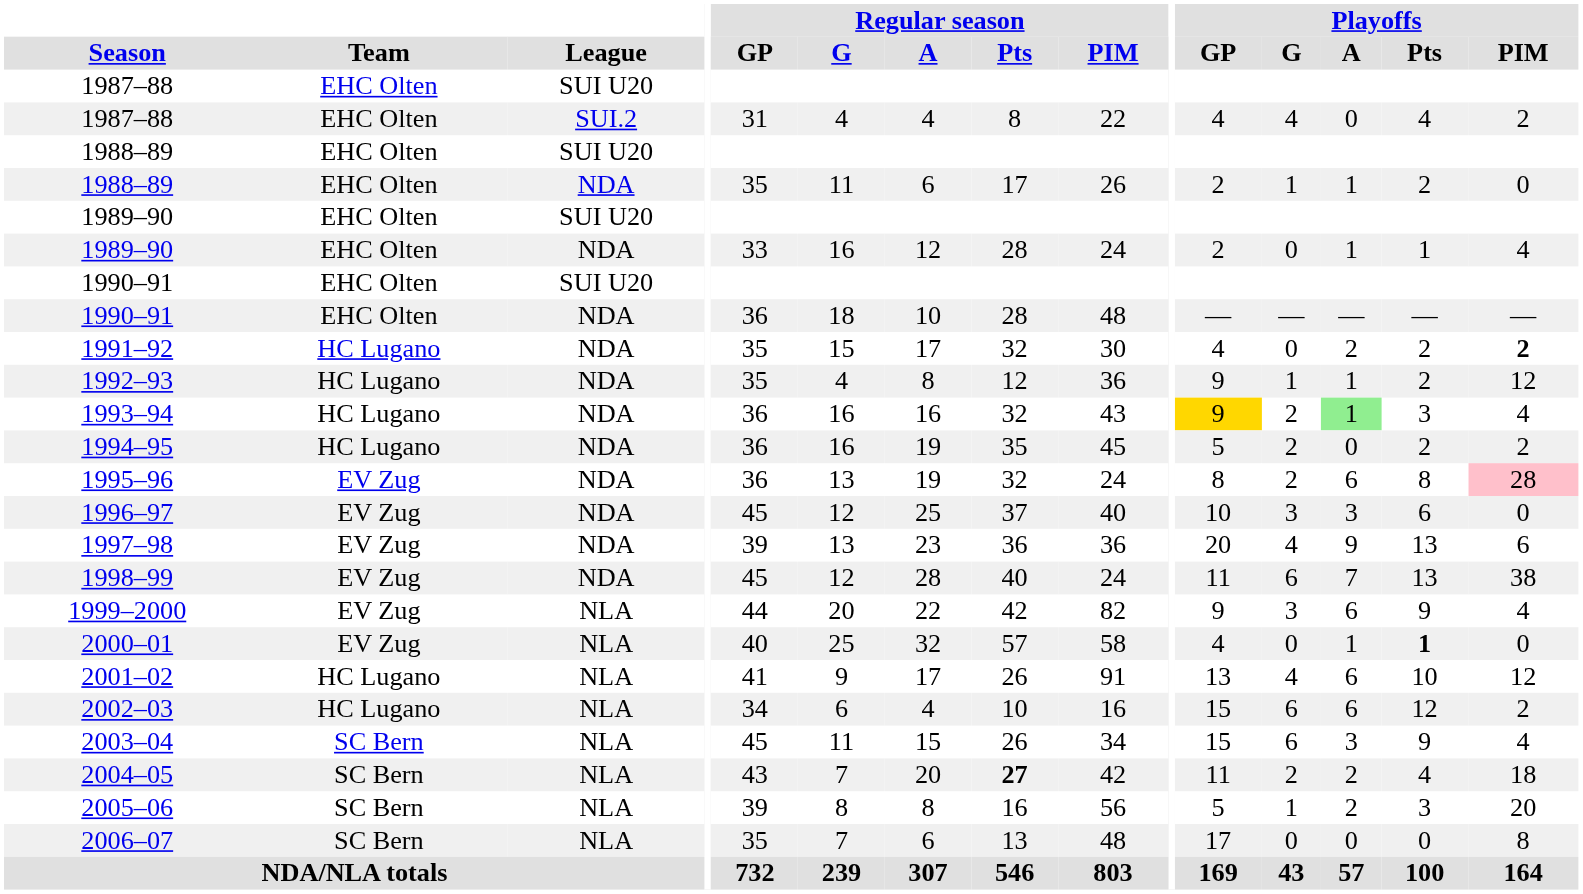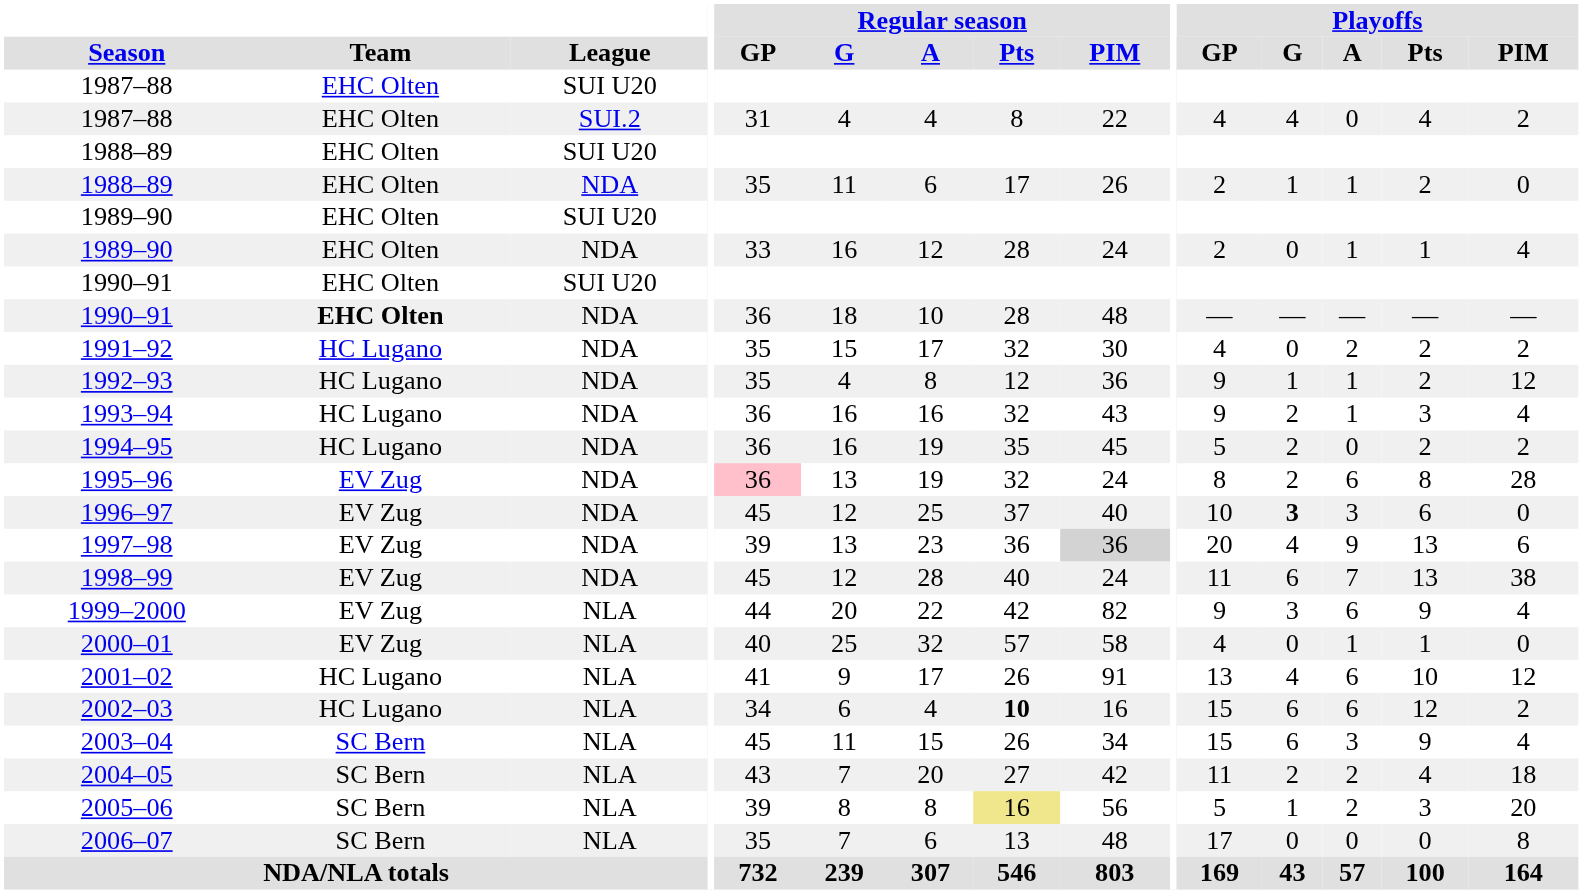(379, 315) normal -> (380, 315) bold
(1523, 348) bold -> (1523, 348) normal
(1218, 413) gold background -> (1219, 413) no background
(1351, 413) lightgreen background -> (1352, 413) no background
(755, 479) no background -> (758, 479) pink background
(1523, 479) pink background -> (1523, 479) no background
(1291, 512) normal -> (1292, 512) bold
(1113, 544) no background -> (1115, 544) lightgrey background
(1425, 643) bold -> (1425, 643) normal
(1015, 708) normal -> (1017, 708) bold
(1015, 774) bold -> (1017, 774) normal
(1015, 807) no background -> (1017, 807) khaki background
